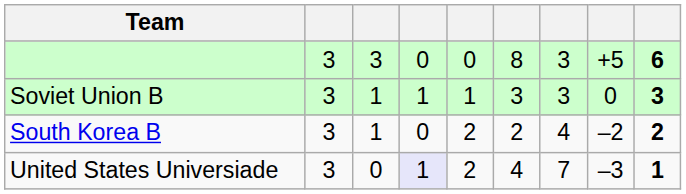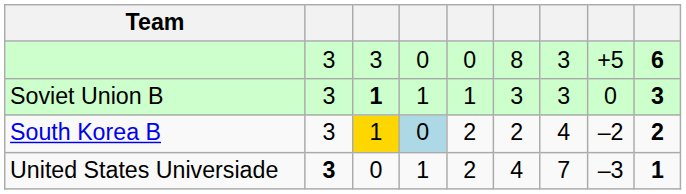(376, 96) normal -> (376, 96) bold
(376, 133) no background -> (376, 133) gold background
(423, 133) no background -> (423, 133) lightblue background
(329, 170) normal -> (329, 170) bold
(423, 170) lavender background -> (423, 170) no background
